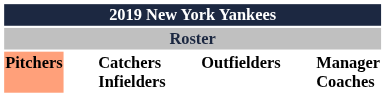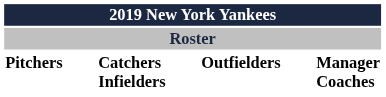(34, 62) lightsalmon background -> (34, 62) no background
